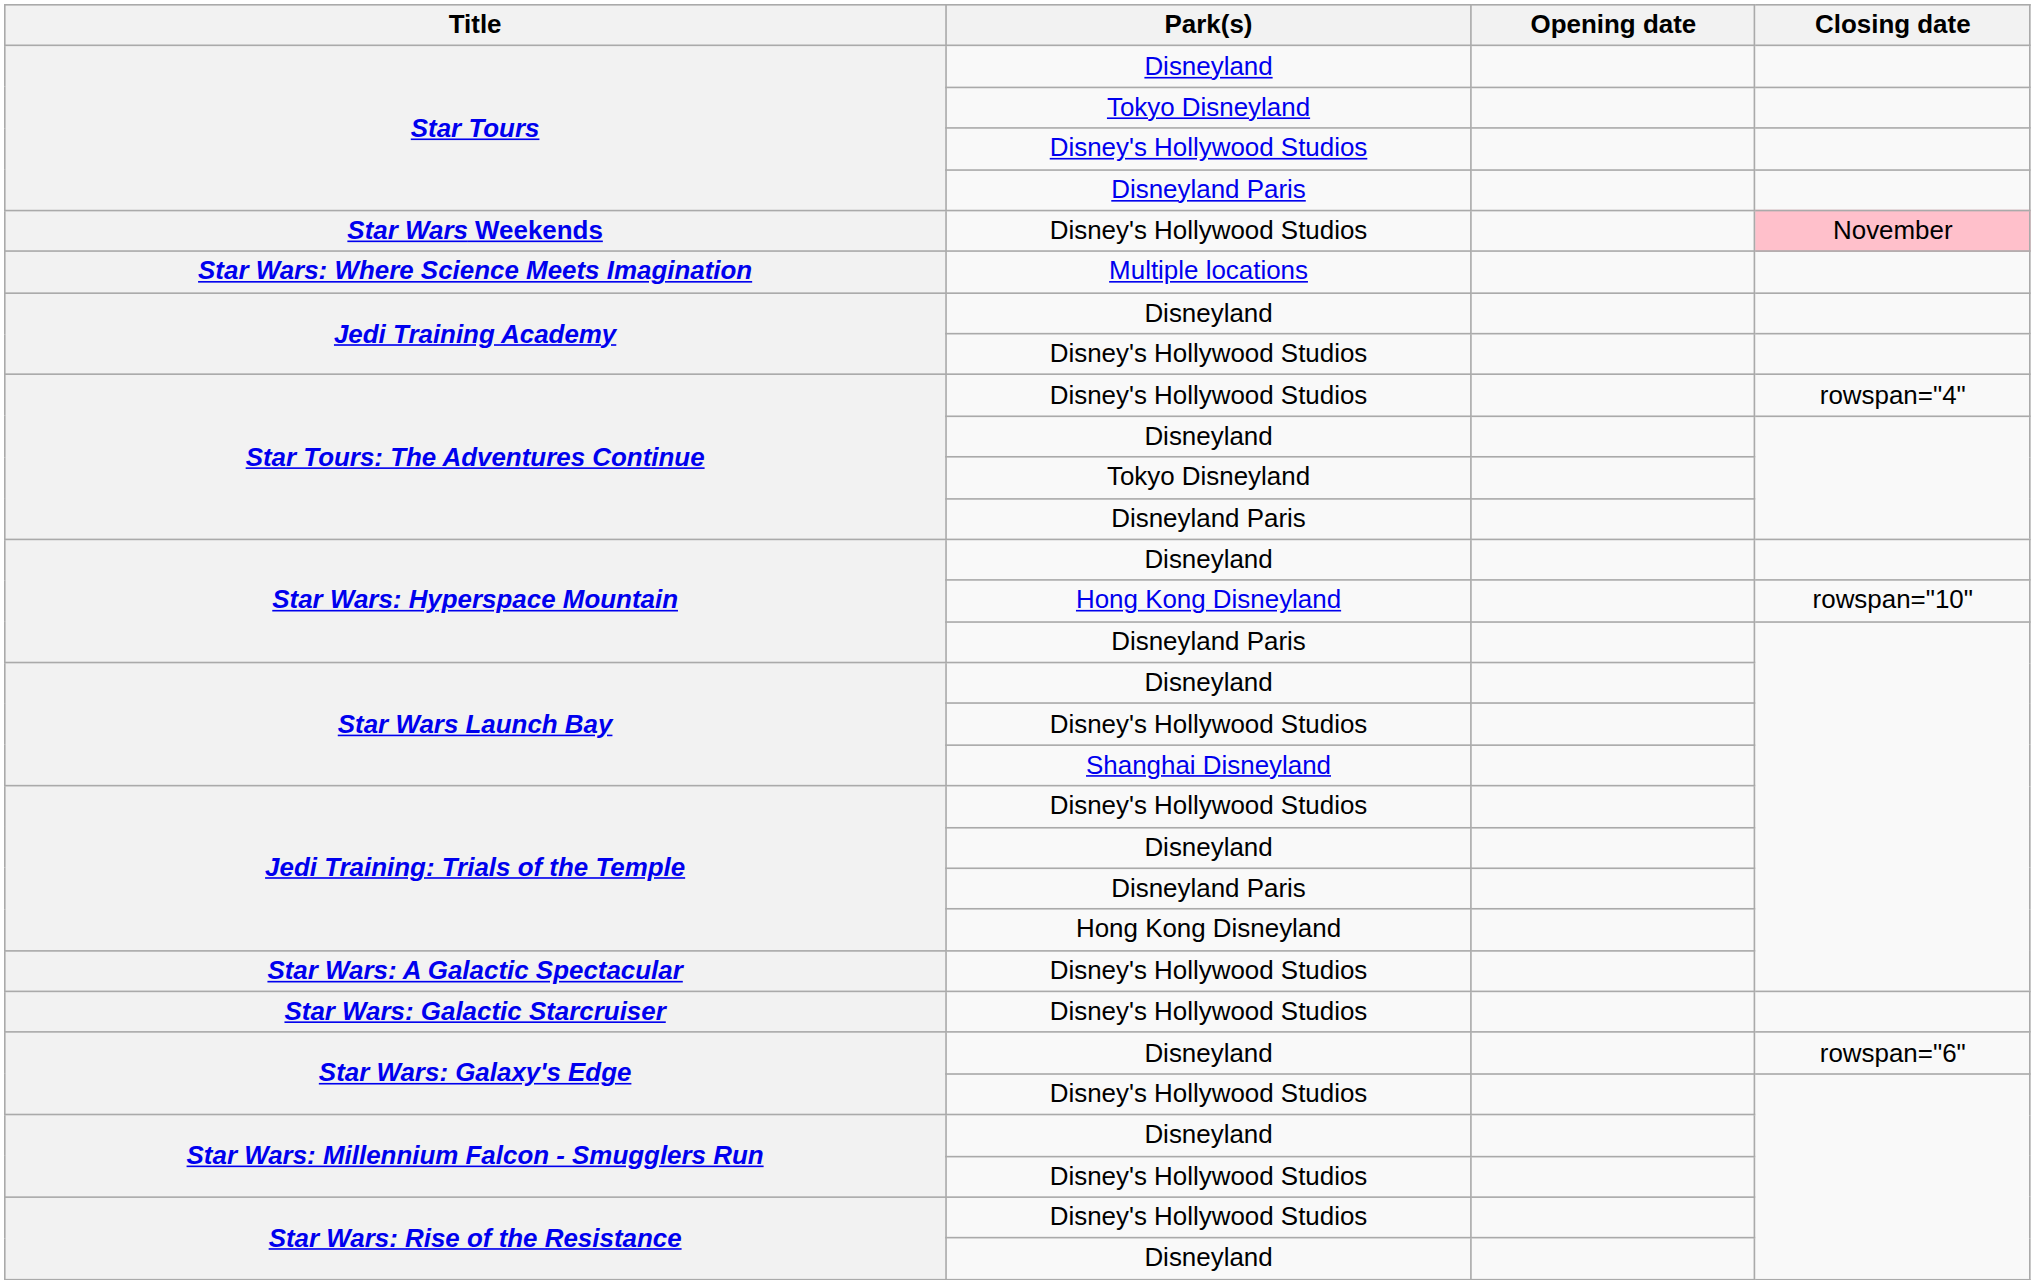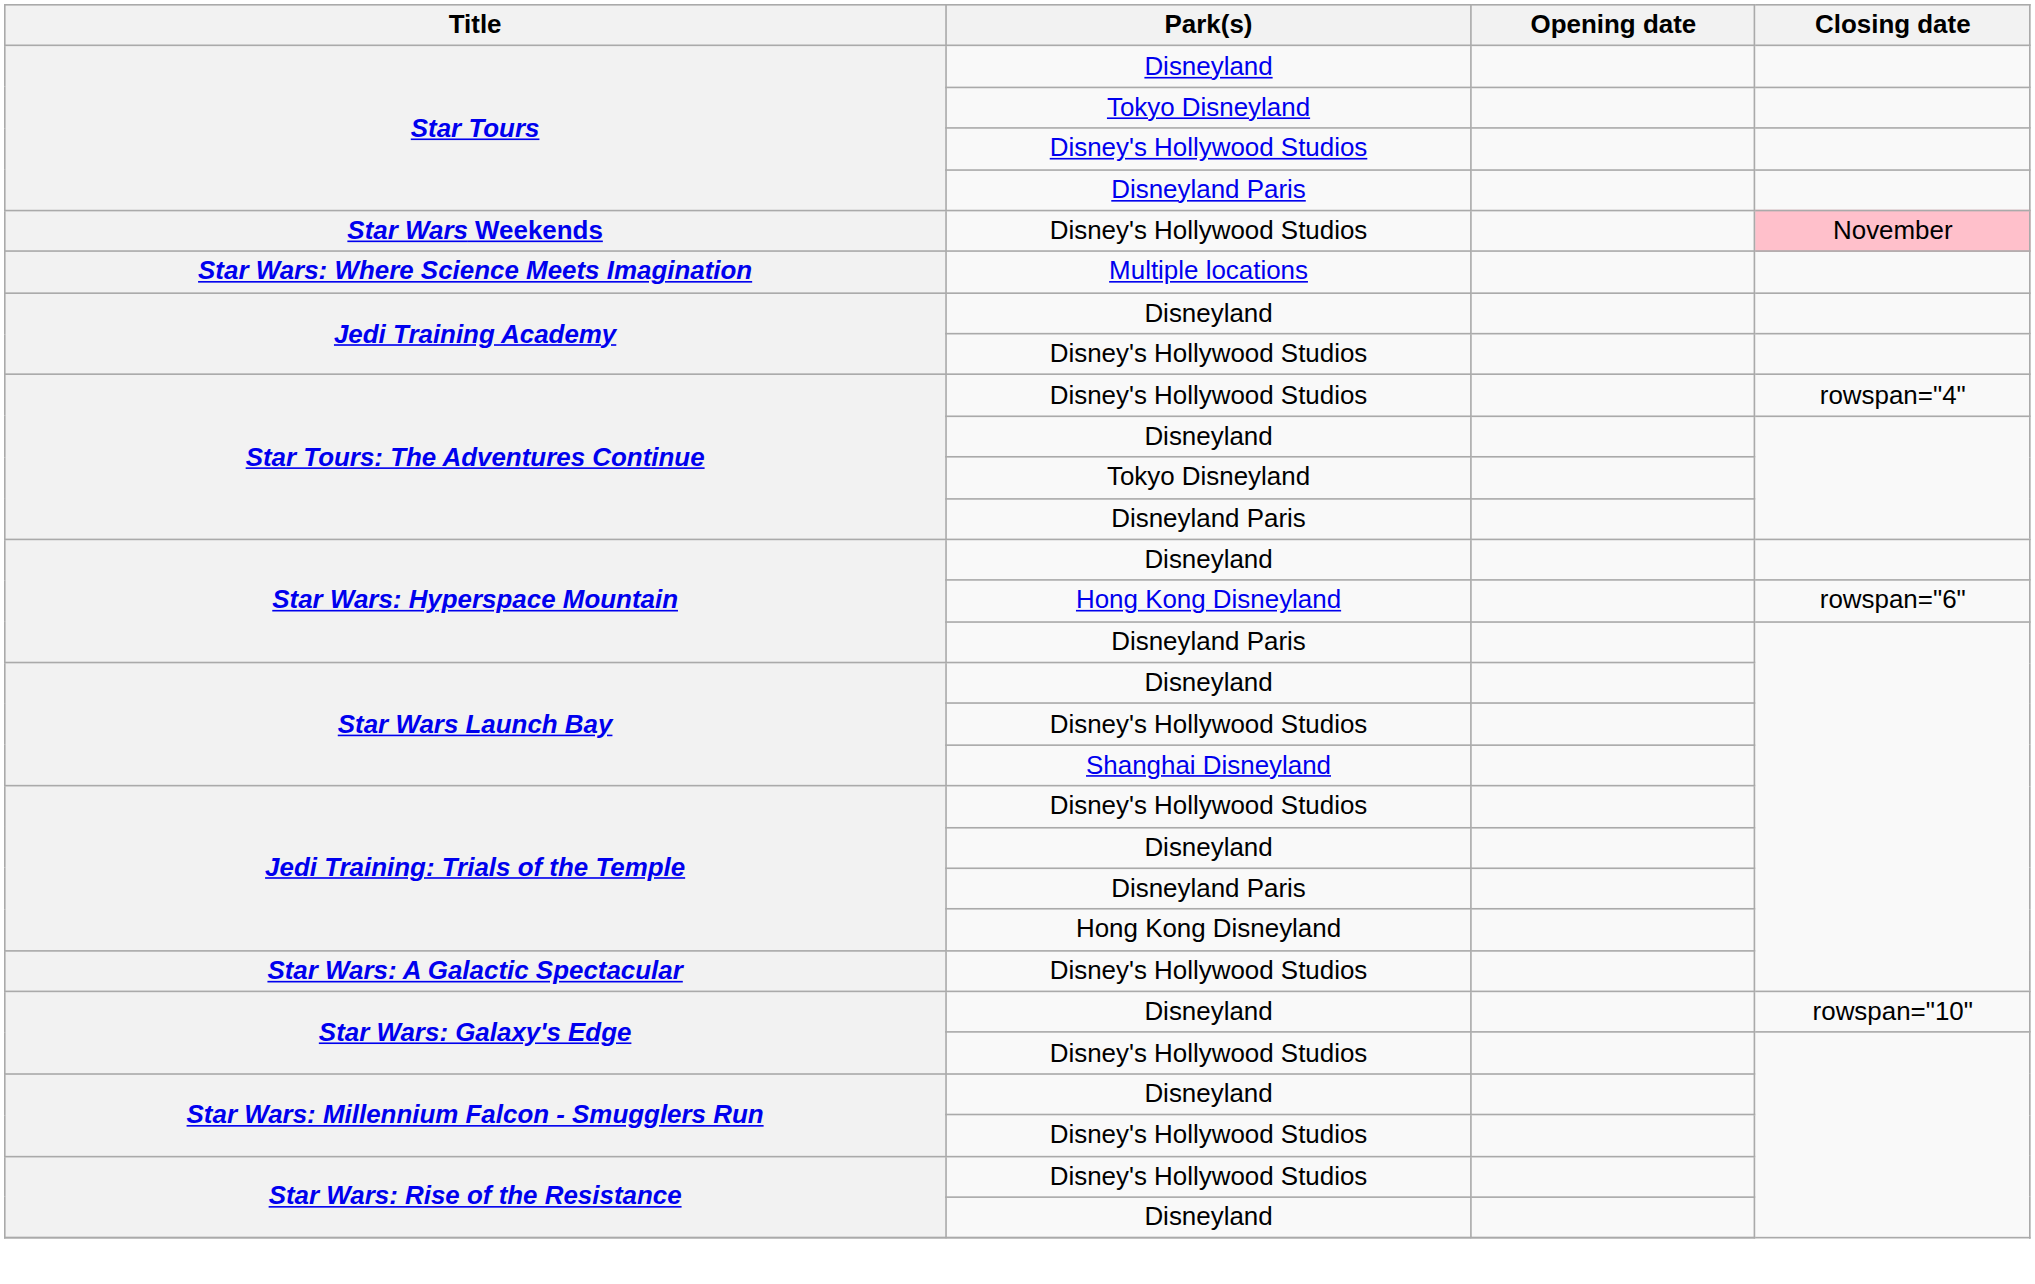(1893, 600) rowspan="10" -> (1893, 600) rowspan="6"
- row: (475, 1011)
(1893, 1052) rowspan="6" -> (1893, 1011) rowspan="10"
